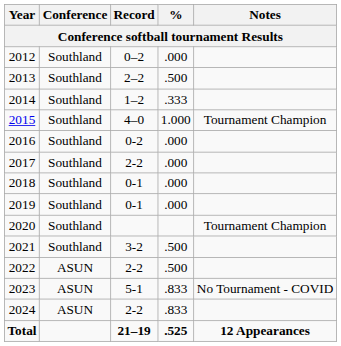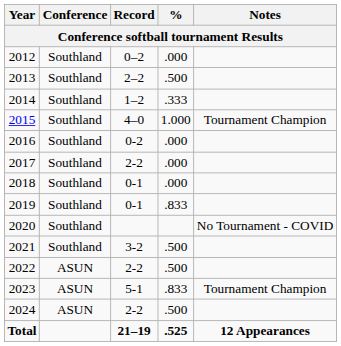(176, 204) .000 -> (176, 204) .833
(265, 225) Tournament Champion -> (265, 225) No Tournament - COVID
(265, 288) No Tournament - COVID -> (265, 288) Tournament Champion
(176, 309) .833 -> (176, 309) .500
